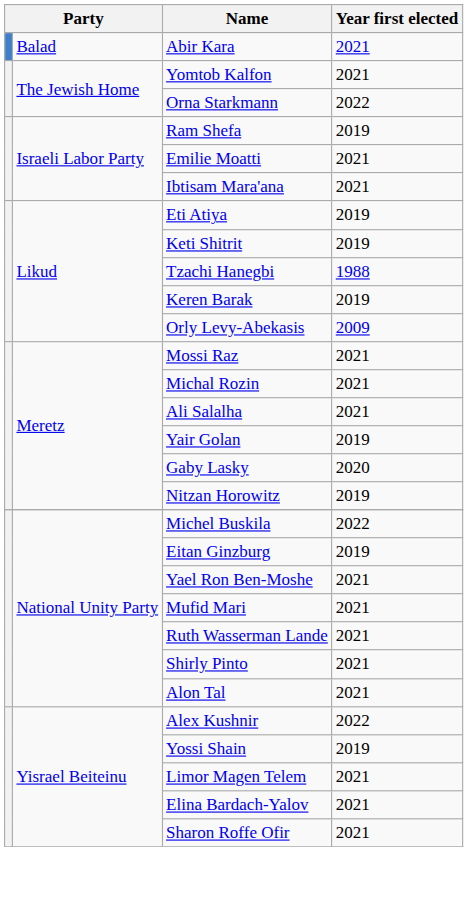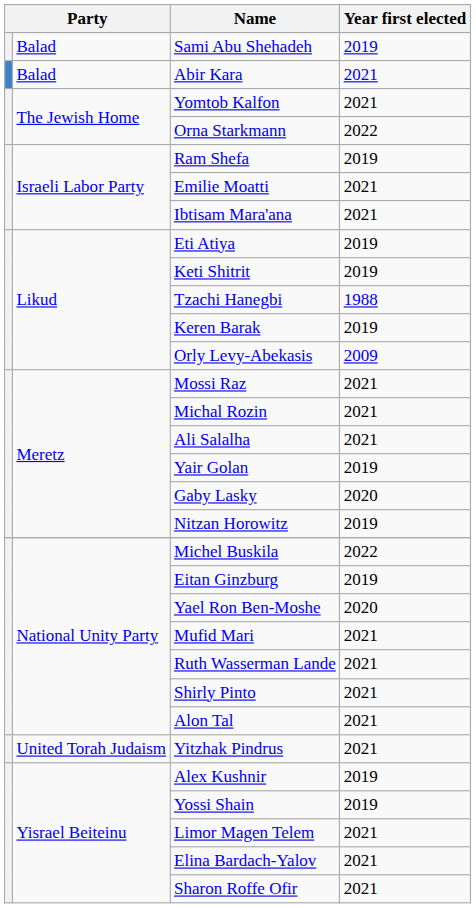+ row: (243, 46)
(353, 580) 2021 -> (361, 608) 2020
+ row: (229, 748)
(353, 720) 2022 -> (361, 776) 2019
